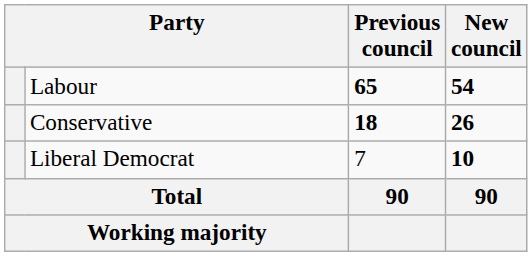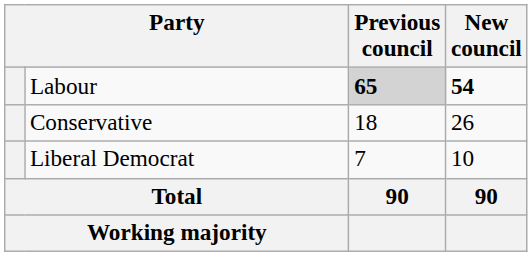(366, 85) no background -> (366, 85) lightgrey background
(366, 122) bold -> (366, 122) normal
(462, 122) bold -> (462, 122) normal
(462, 159) bold -> (462, 159) normal
